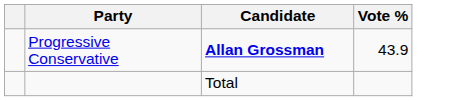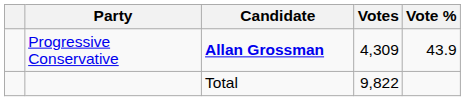+ column: (378, 16)
